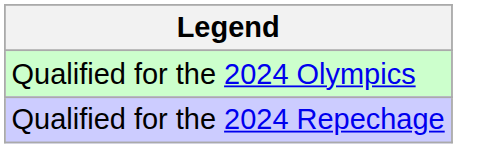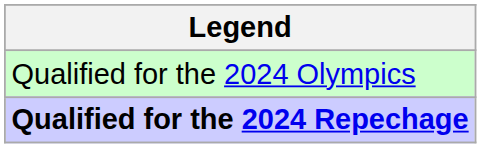(228, 119) normal -> (240, 119) bold
